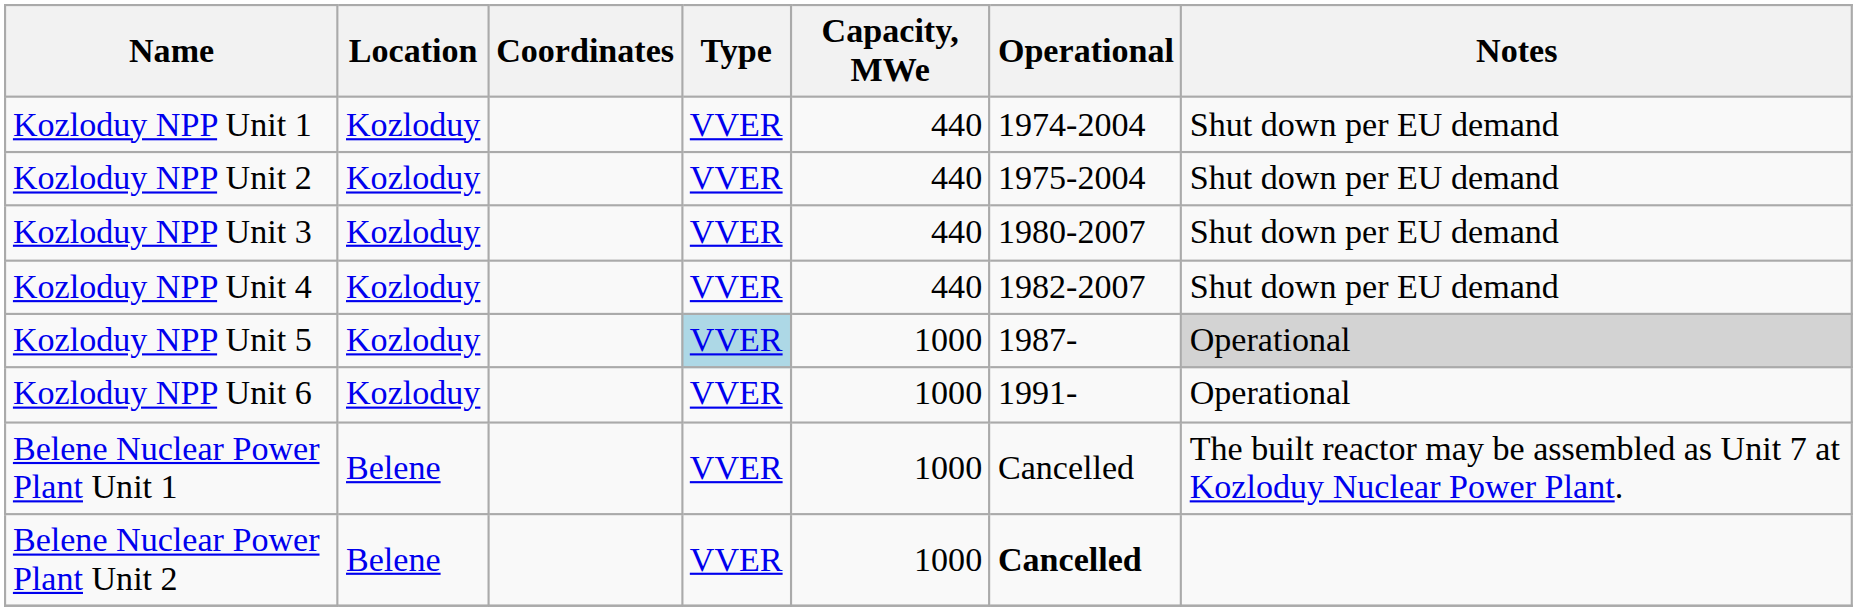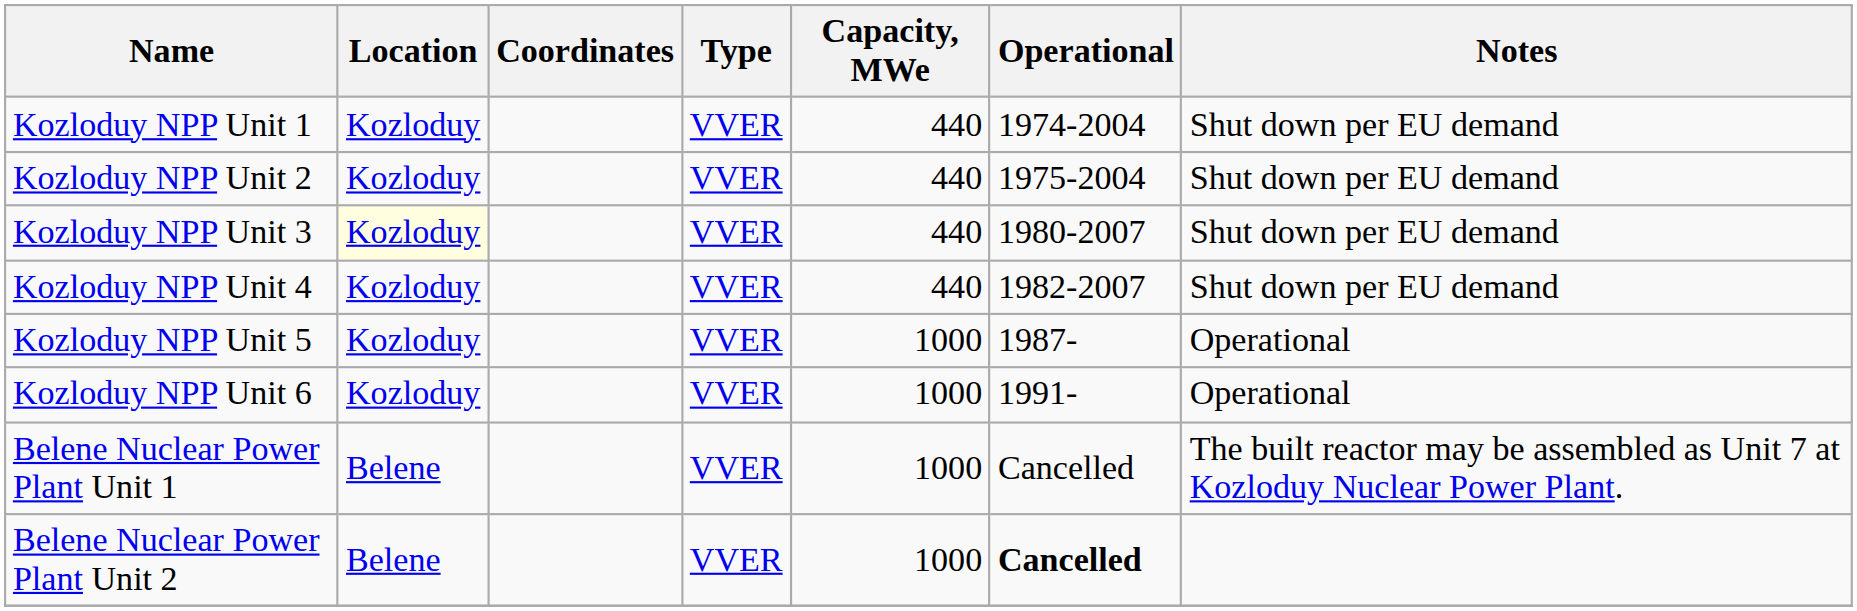(413, 232) no background -> (413, 232) lightyellow background
(736, 340) lightblue background -> (736, 340) no background
(1270, 340) lightgrey background -> (1270, 340) no background
